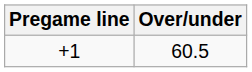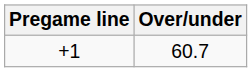(190, 50) 60.5 -> (190, 50) 60.7
